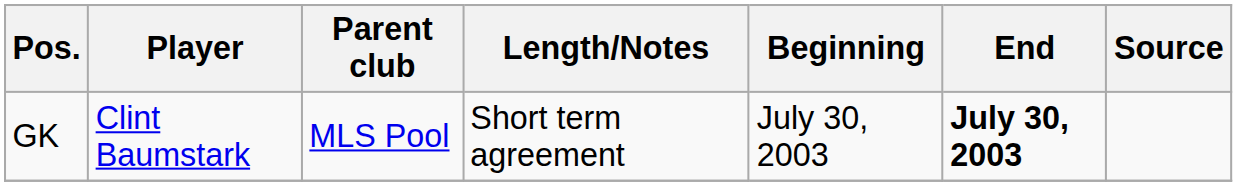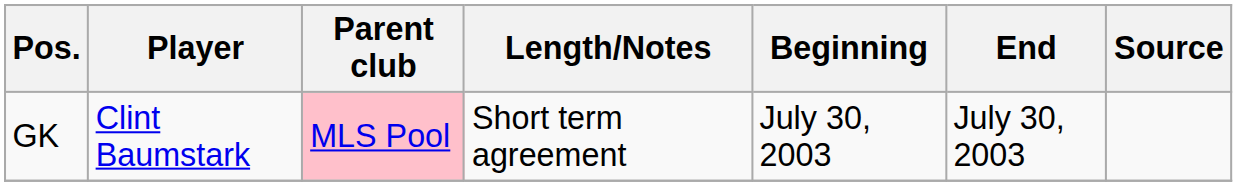(379, 135) no background -> (380, 135) pink background
(1010, 135) bold -> (1009, 135) normal
